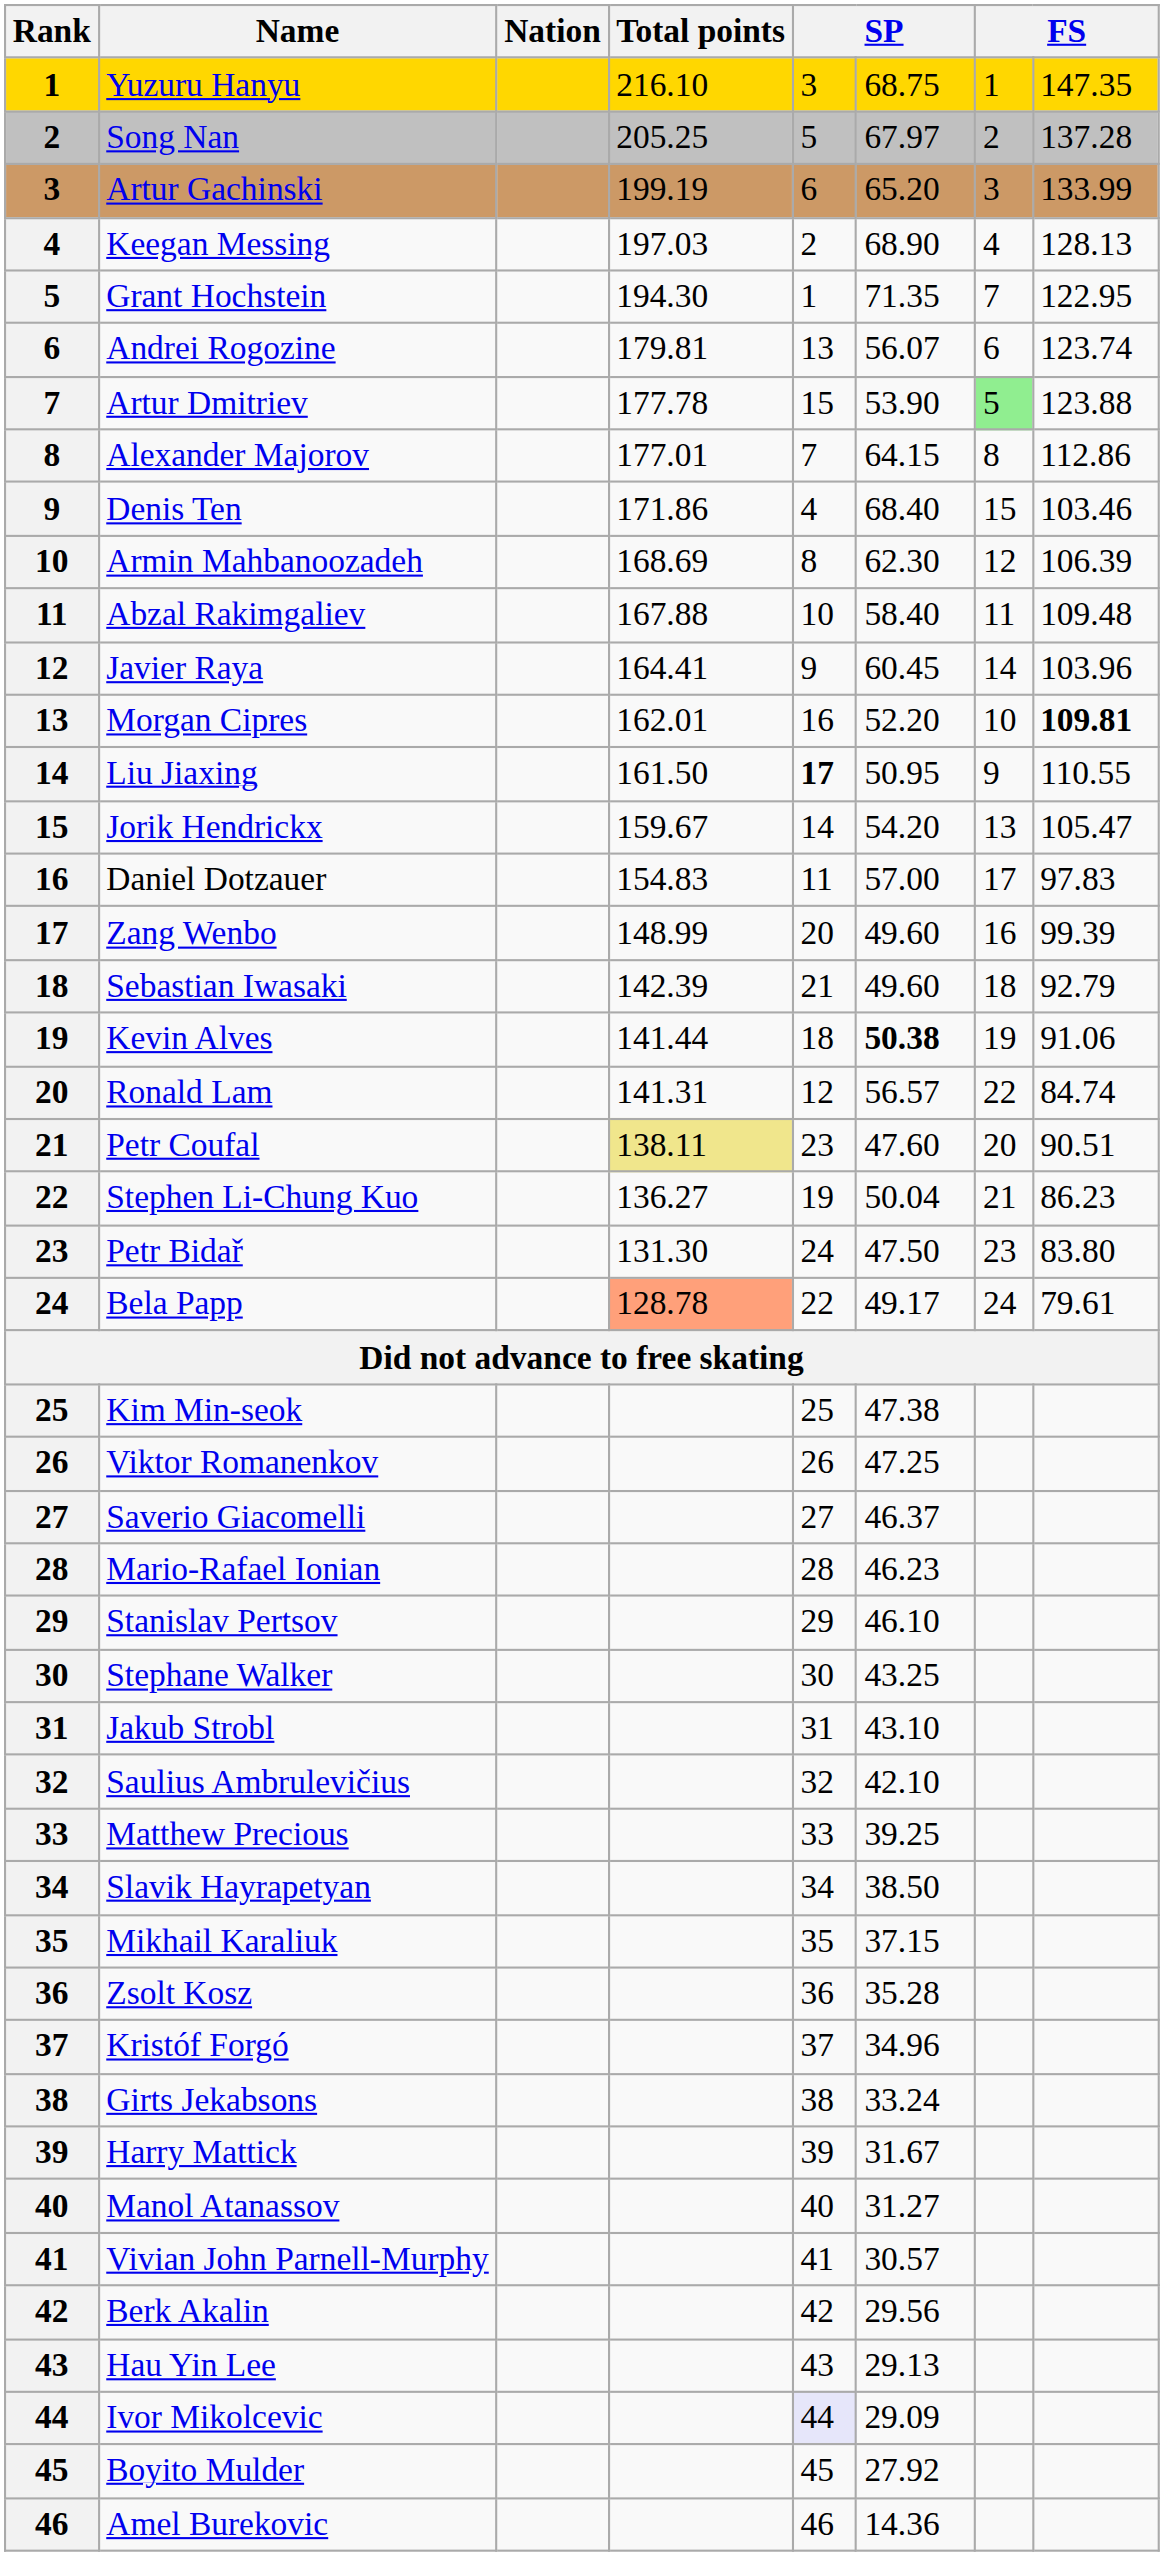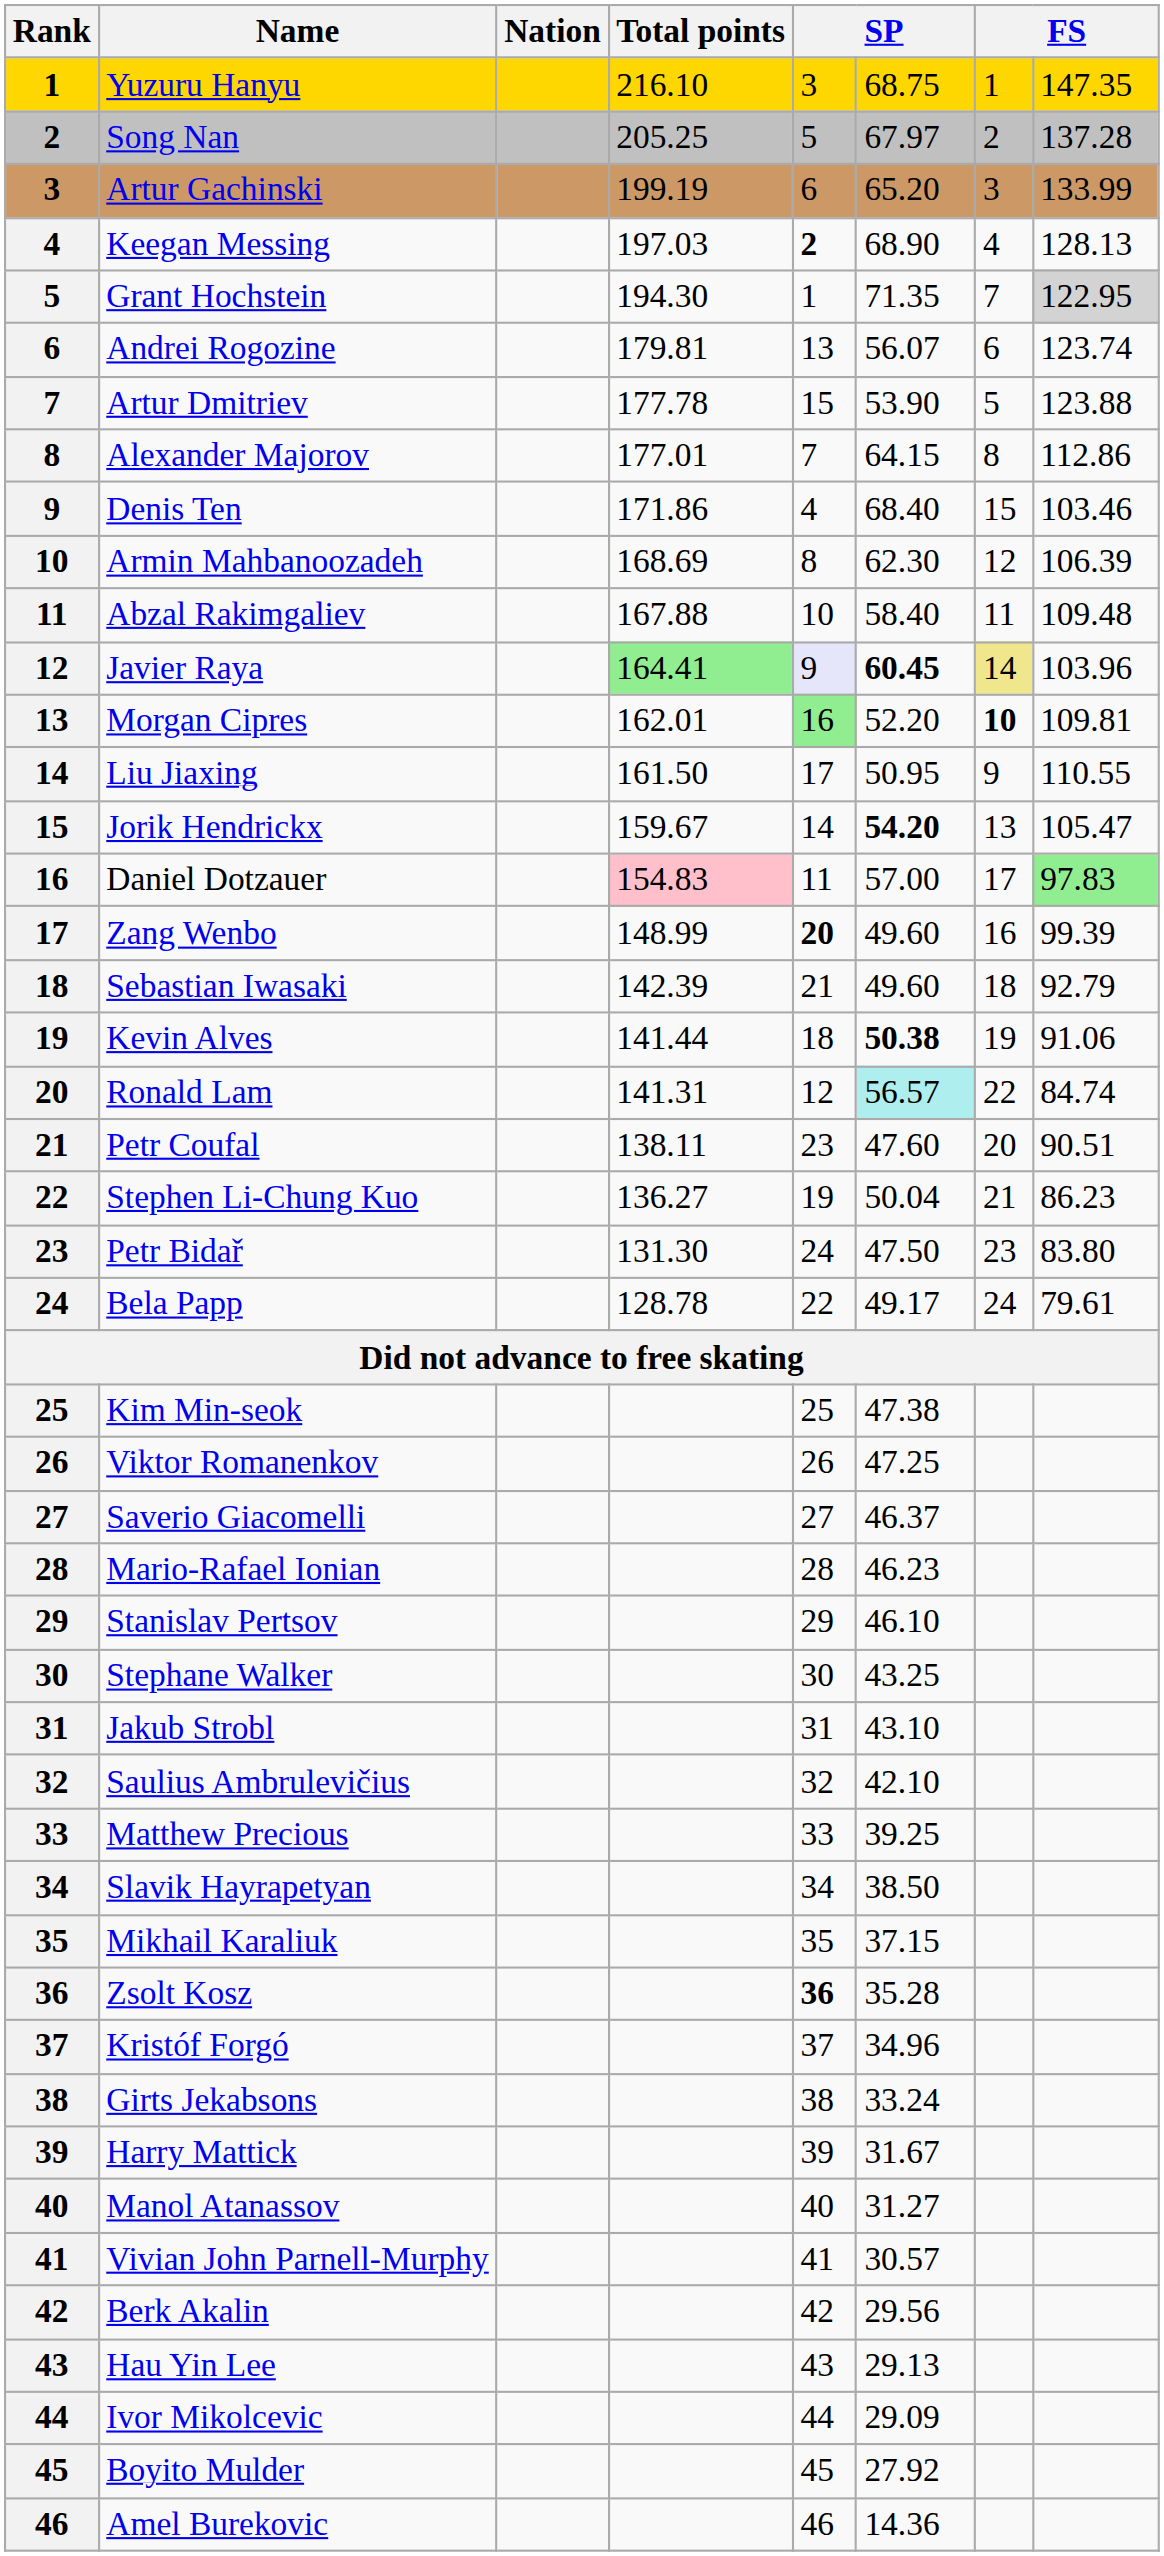(809, 243) normal -> (809, 243) bold
(1086, 296) no background -> (1086, 296) lightgrey background
(991, 402) lightgreen background -> (991, 402) no background
(662, 667) no background -> (662, 667) lightgreen background
(809, 667) no background -> (809, 667) lavender background
(902, 667) normal -> (902, 667) bold
(1000, 667) no background -> (1000, 667) khaki background
(817, 720) no background -> (817, 720) lightgreen background
(1000, 720) normal -> (1000, 720) bold
(1086, 720) bold -> (1086, 720) normal
(817, 773) bold -> (817, 773) normal
(902, 826) normal -> (902, 826) bold
(662, 879) no background -> (662, 879) pink background
(1078, 879) no background -> (1078, 879) lightgreen background
(817, 932) normal -> (817, 932) bold
(902, 1091) no background -> (902, 1091) paleturquoise background
(662, 1144) khaki background -> (662, 1144) no background
(662, 1303) lightsalmon background -> (662, 1303) no background
(817, 1993) normal -> (817, 1993) bold
(817, 2417) lavender background -> (817, 2417) no background
